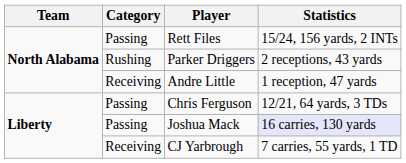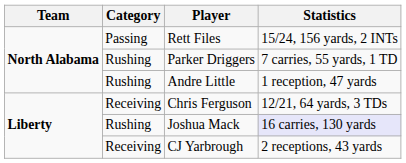(322, 59) 2 receptions, 43 yards -> (329, 59) 7 carries, 55 yards, 1 TD
(133, 81) Receiving -> (128, 81) Rushing
(126, 103) Passing -> (133, 103) Receiving
(126, 125) Passing -> (128, 125) Rushing
(329, 147) 7 carries, 55 yards, 1 TD -> (322, 147) 2 receptions, 43 yards
